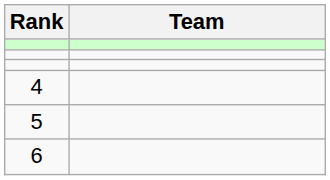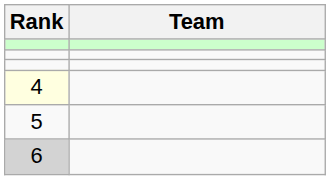(37, 86) no background -> (37, 86) lightyellow background
(37, 156) no background -> (37, 156) lightgrey background
